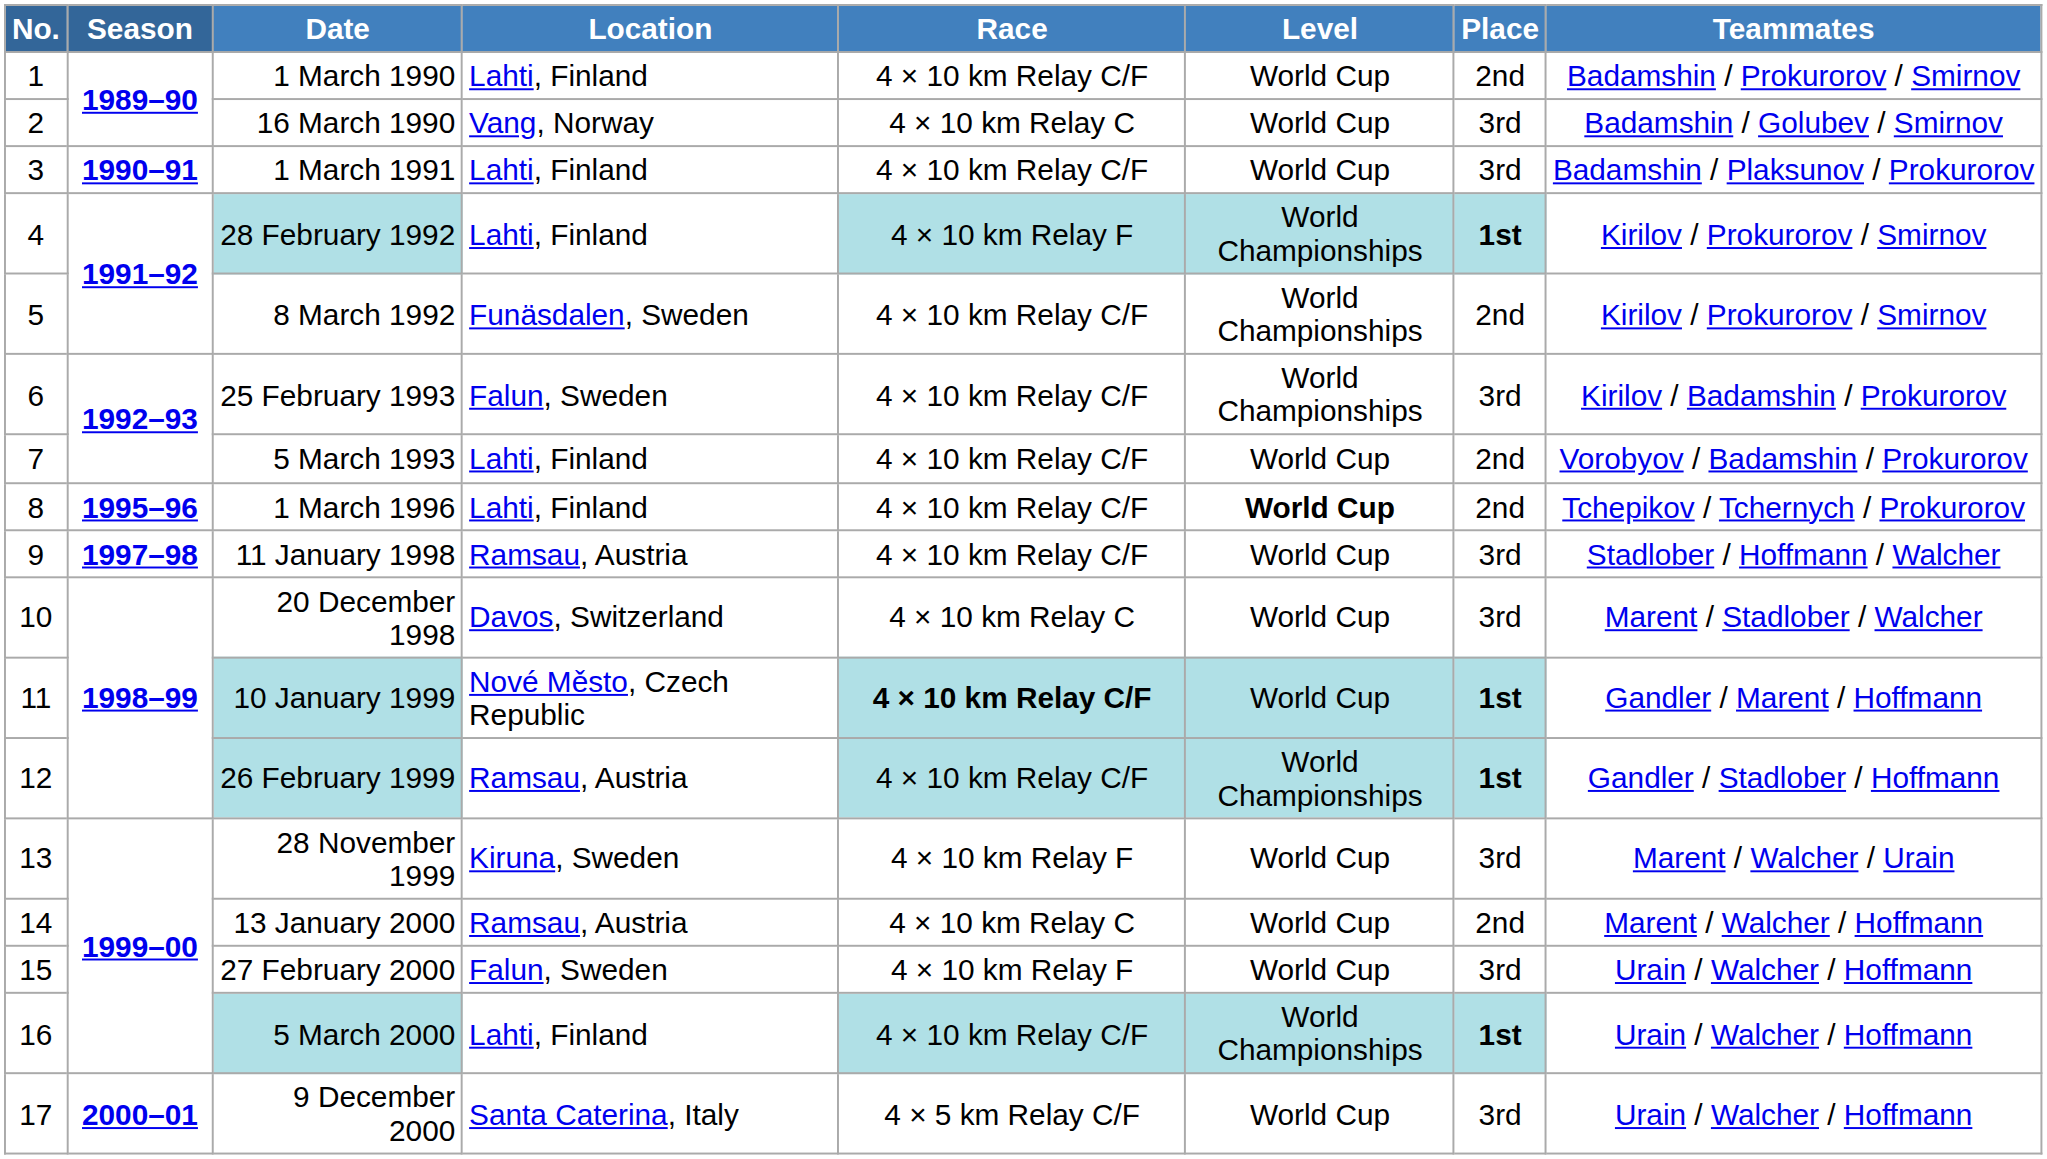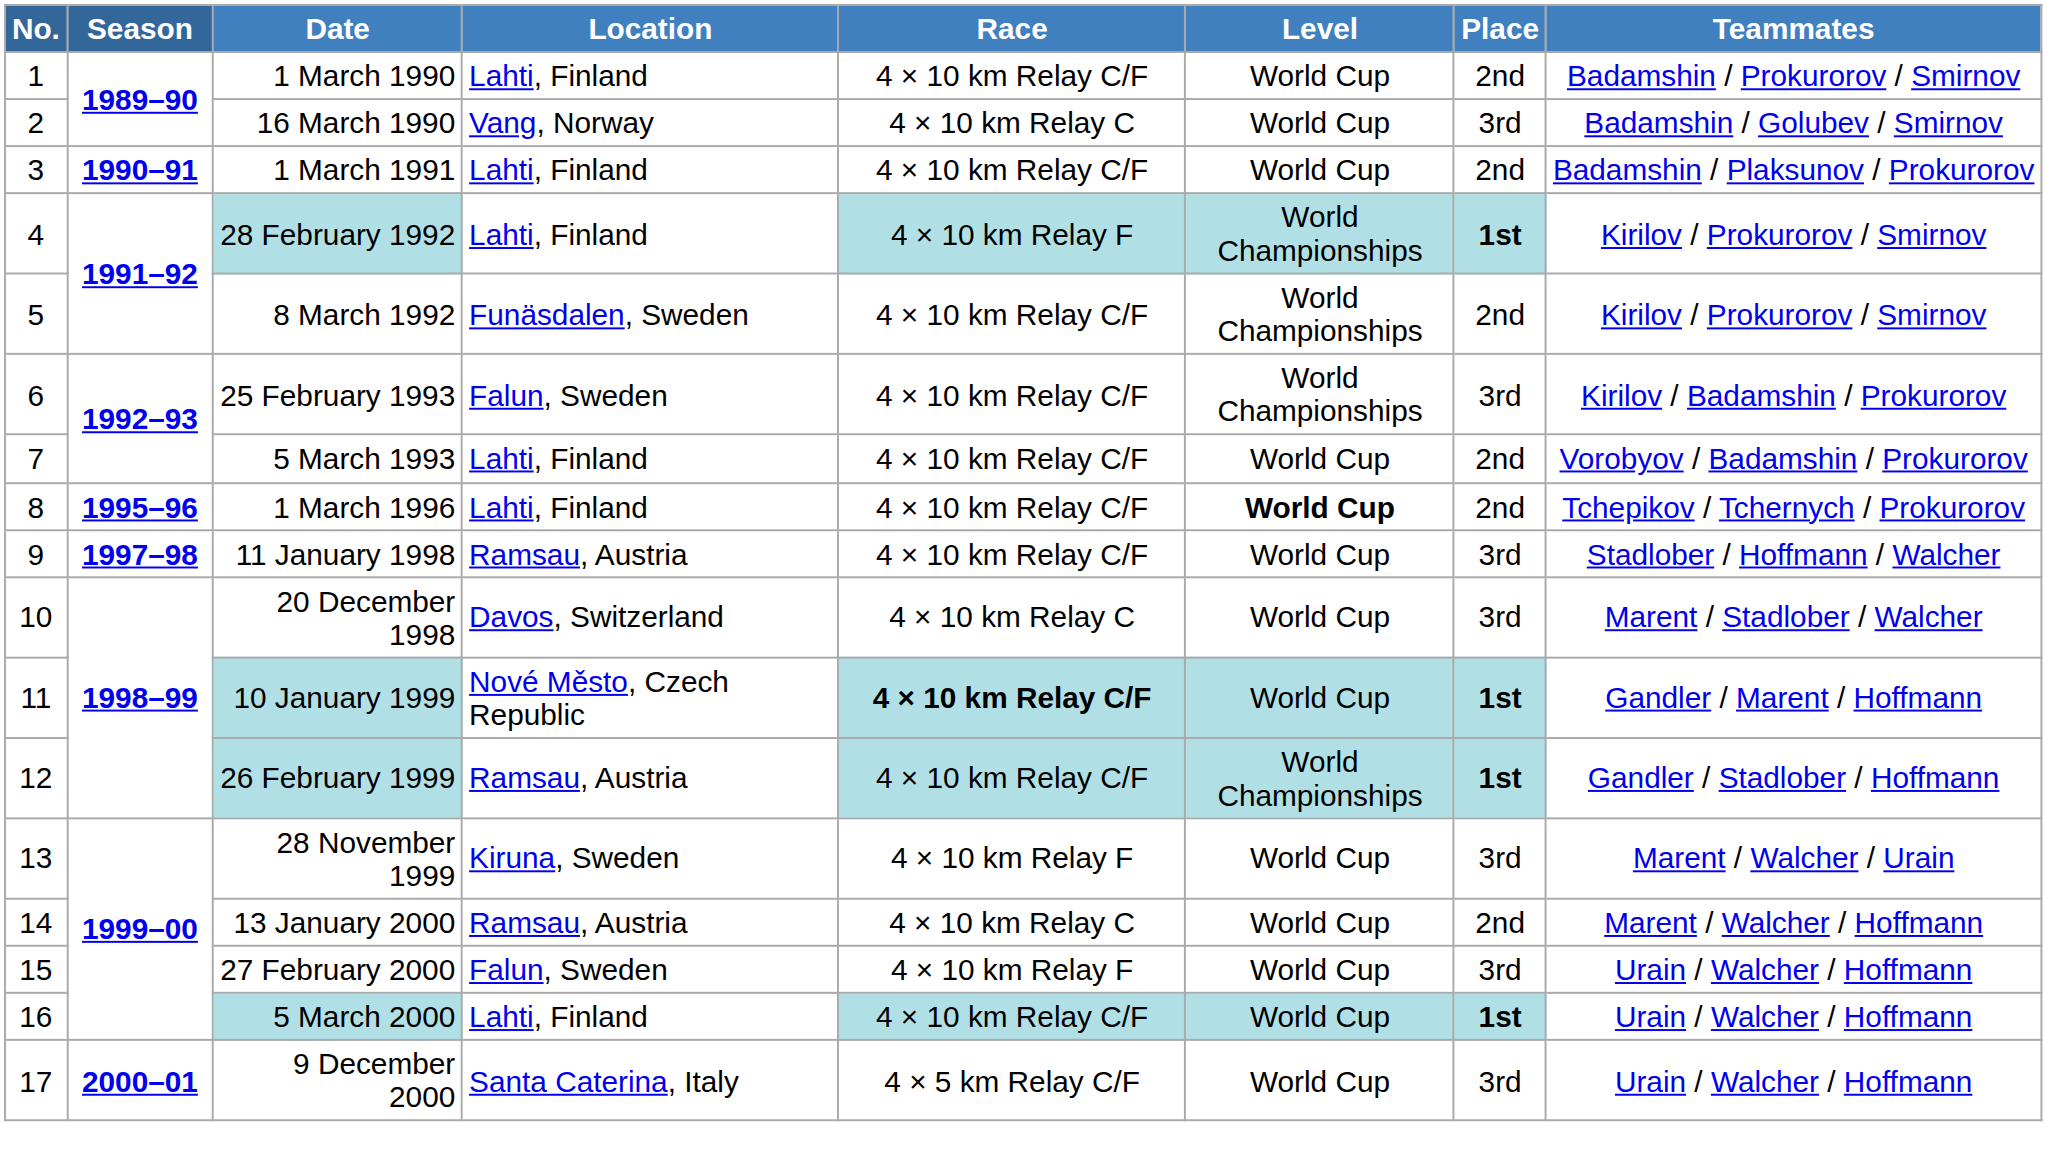(1500, 170) 3rd -> (1500, 170) 2nd
(1320, 1033) World Championships -> (1320, 1017) World Cup
